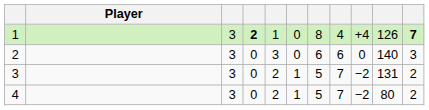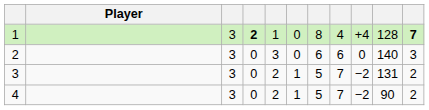(388, 34) 126 -> (388, 34) 128
(388, 94) 80 -> (388, 94) 90
